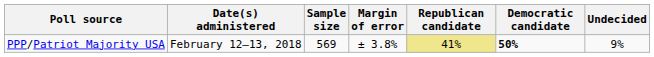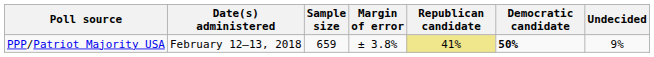(326, 44) 569 -> (326, 44) 659
